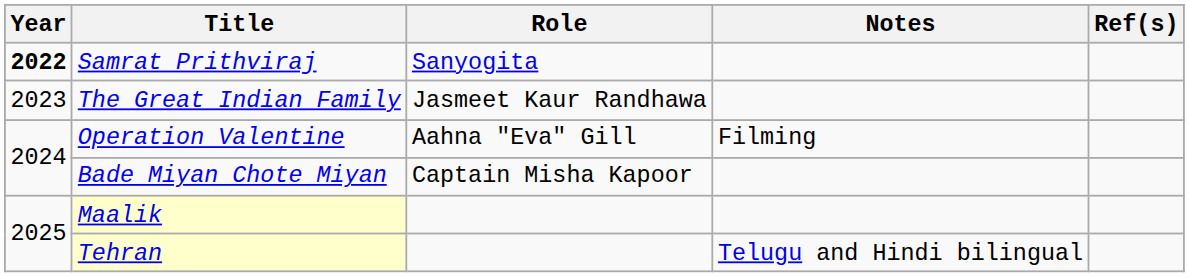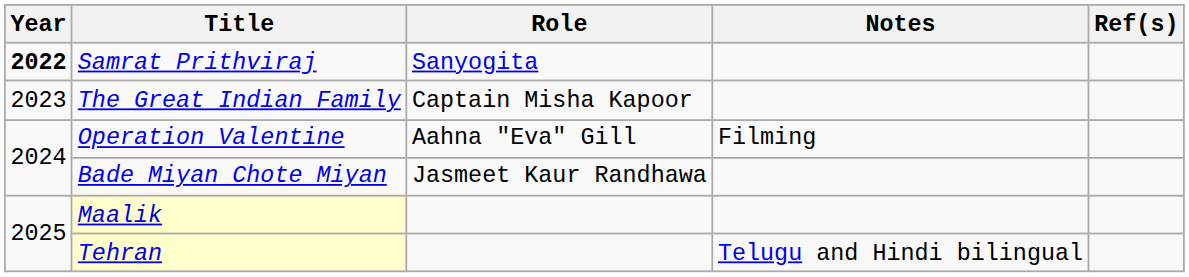(559, 100) Jasmeet Kaur Randhawa -> (552, 100) Captain Misha Kapoor
(552, 177) Captain Misha Kapoor -> (559, 177) Jasmeet Kaur Randhawa
